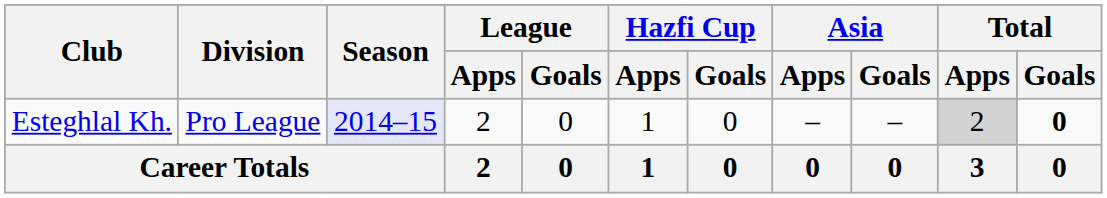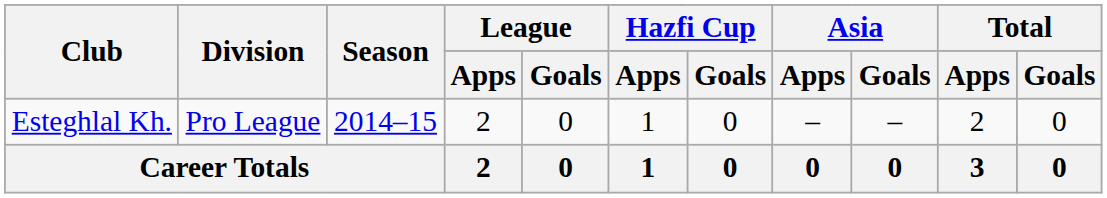(386, 121) lavender background -> (386, 121) no background
(977, 121) lightgrey background -> (977, 121) no background
(1059, 121) bold -> (1059, 121) normal
